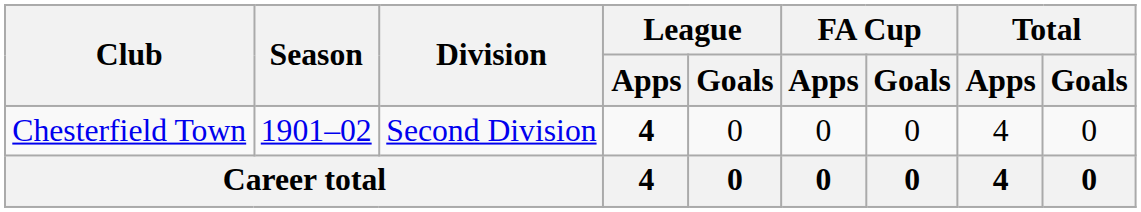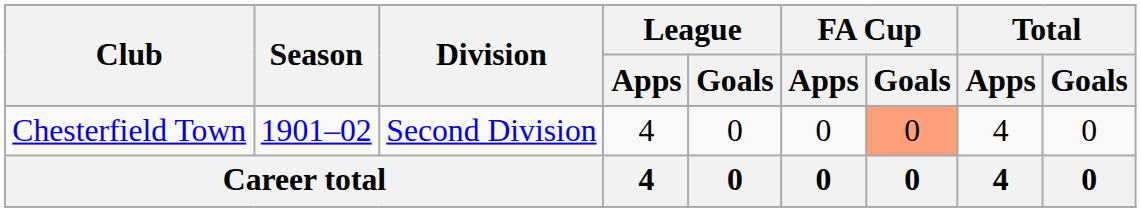(646, 130) bold -> (646, 130) normal
(912, 130) no background -> (912, 130) lightsalmon background
